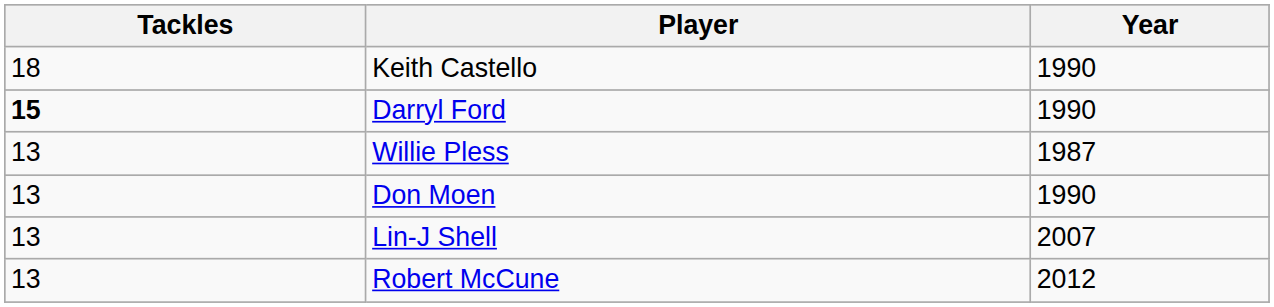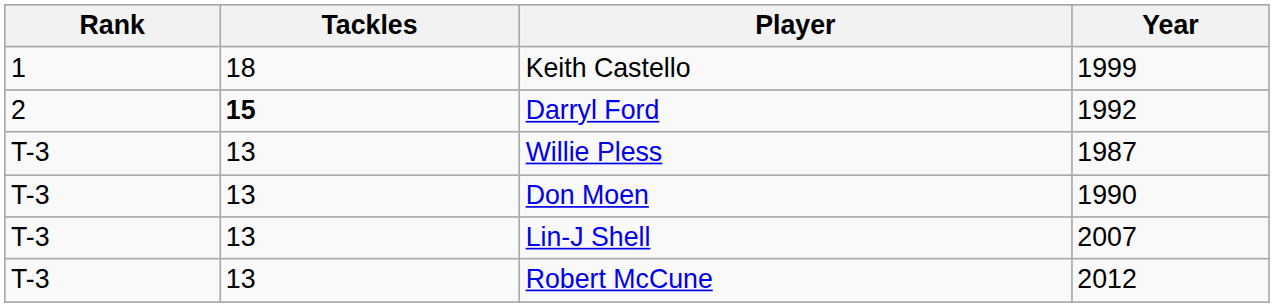+ column: (112, 25)
(1066, 68) 1990 -> (1107, 68) 1999
(1066, 110) 1990 -> (1107, 110) 1992
